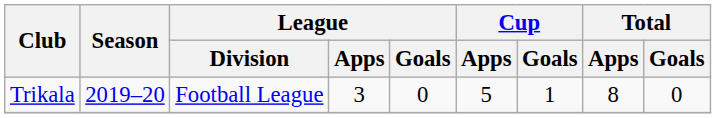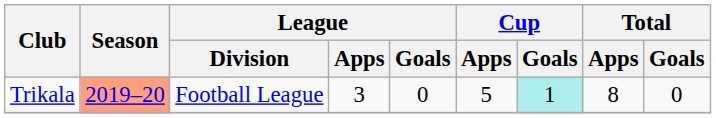(125, 94) no background -> (125, 94) lightsalmon background
(550, 94) no background -> (550, 94) paleturquoise background
